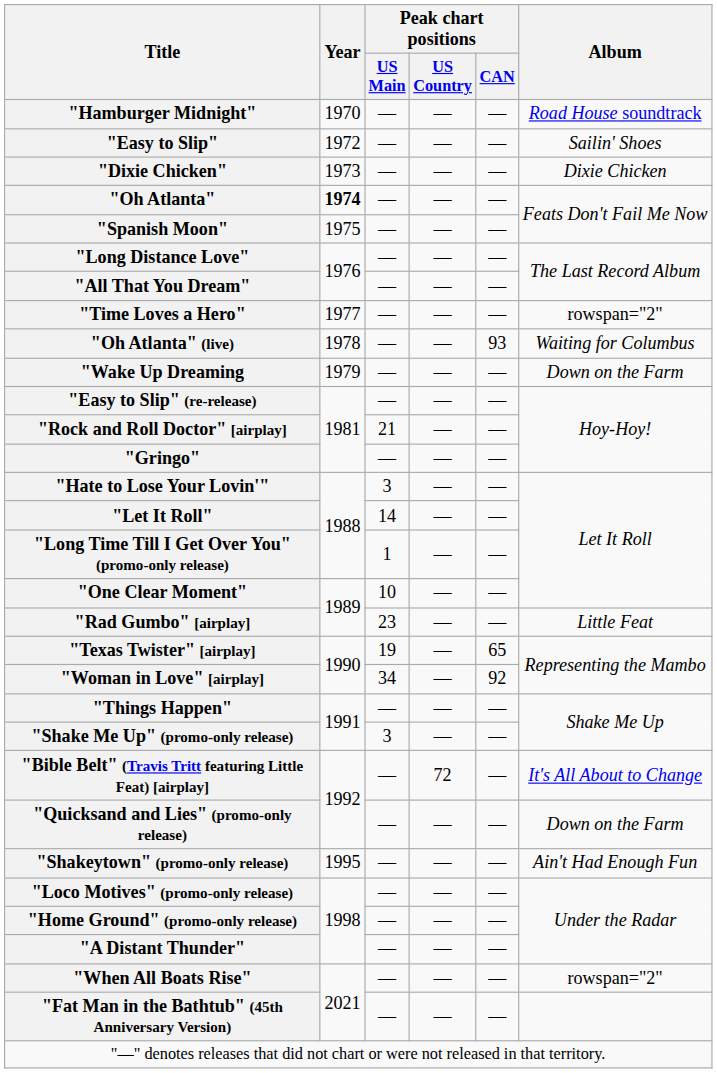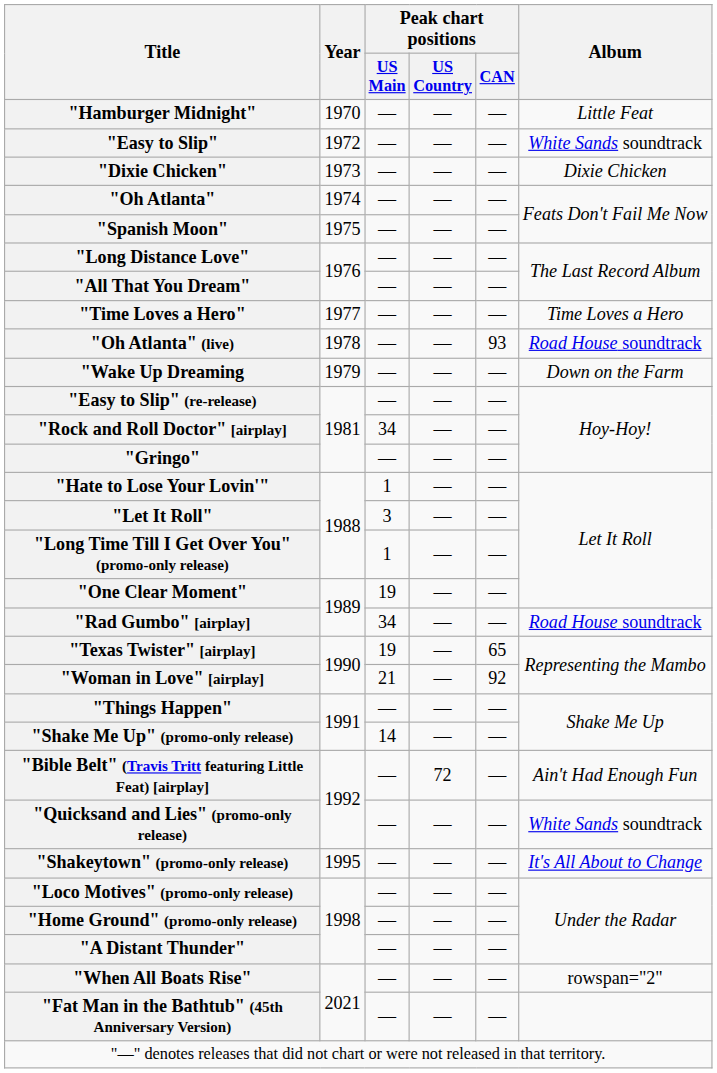(615, 113) Road House soundtrack -> (615, 113) Little Feat
(615, 142) Sailin' Shoes -> (615, 142) White Sands soundtrack
(343, 199) bold -> (343, 199) normal
(615, 314) rowspan="2" -> (615, 314) Time Loves a Hero
(615, 343) Waiting for Columbus -> (615, 343) Road House soundtrack
(387, 429) 21 -> (387, 429) 34
(387, 486) 3 -> (387, 486) 1
(387, 515) 14 -> (387, 515) 3
(387, 593) 10 -> (387, 593) 19
(387, 621) 23 -> (387, 621) 34
(615, 621) Little Feat -> (615, 621) Road House soundtrack
(387, 679) 34 -> (387, 679) 21
(387, 736) 3 -> (387, 736) 14
(615, 775) It's All About to Change -> (615, 775) Ain't Had Enough Fun
(615, 824) Down on the Farm -> (615, 824) White Sands soundtrack
(615, 863) Ain't Had Enough Fun -> (615, 863) It's All About to Change
